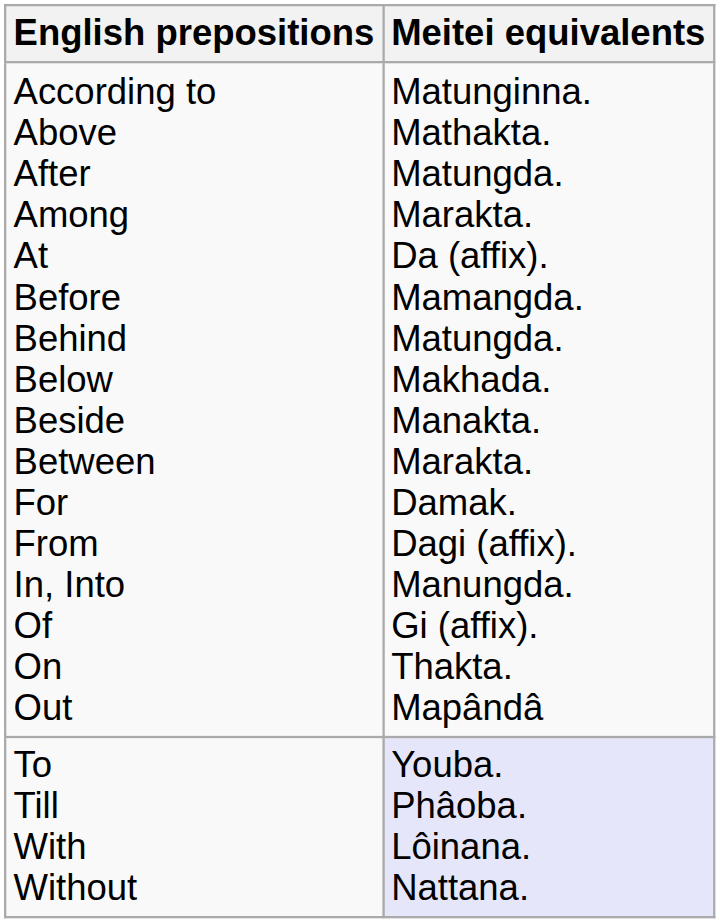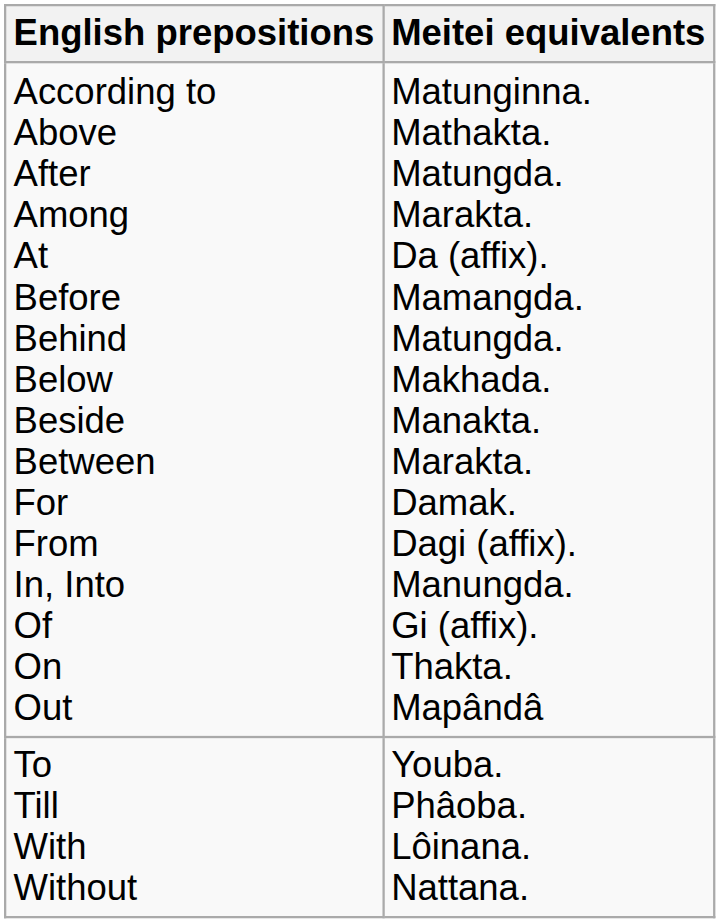(461, 826) lavender background -> (461, 826) no background
